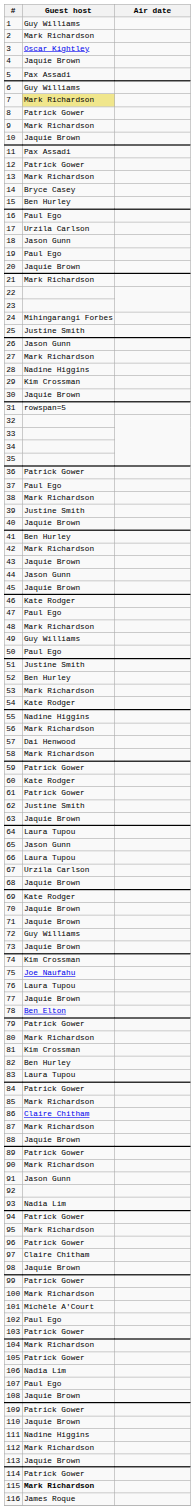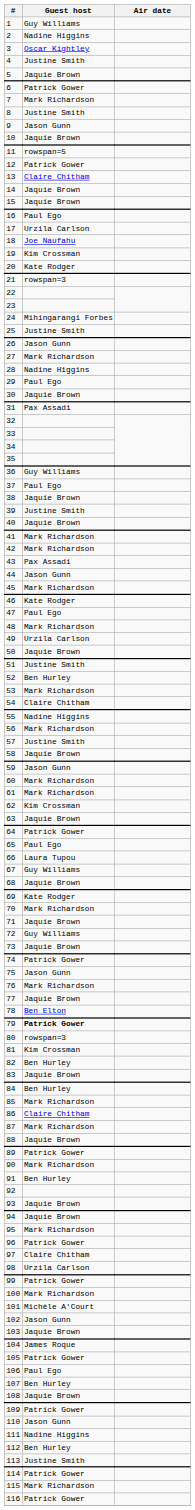(59, 36) Mark Richardson -> (57, 36) Nadine Higgins
(52, 62) Jaquie Brown -> (54, 62) Justine Smith
(47, 74) Pax Assadi -> (52, 74) Jaquie Brown
(52, 88) Guy Williams -> (54, 88) Patrick Gower
(59, 100) khaki background -> (59, 100) no background
(54, 113) Patrick Gower -> (54, 113) Justine Smith
(59, 126) Mark Richardson -> (47, 126) Jason Gunn
(47, 152) Pax Assadi -> (45, 152) rowspan=5
(59, 177) Mark Richardson -> (57, 177) Claire Chitham
(50, 190) Bryce Casey -> (52, 190) Jaquie Brown
(47, 203) Ben Hurley -> (52, 203) Jaquie Brown
(47, 241) Jason Gunn -> (50, 241) Joe Naufahu
(43, 254) Paul Ego -> (52, 254) Kim Crossman
(52, 267) Jaquie Brown -> (50, 267) Kate Rodger
(59, 280) Mark Richardson -> (45, 280) rowspan=3
(52, 382) Kim Crossman -> (43, 382) Paul Ego
(45, 408) rowspan=5 -> (47, 408) Pax Assadi
(54, 473) Patrick Gower -> (52, 473) Guy Williams
(59, 498) Mark Richardson -> (52, 498) Jaquie Brown
(47, 537) Ben Hurley -> (59, 537) Mark Richardson
(52, 562) Jaquie Brown -> (47, 562) Pax Assadi
(52, 588) Jaquie Brown -> (59, 588) Mark Richardson
(52, 639) Guy Williams -> (57, 639) Urzila Carlson
(43, 652) Paul Ego -> (52, 652) Jaquie Brown
(50, 703) Kate Rodger -> (57, 703) Claire Chitham
(50, 742) Dai Henwood -> (54, 742) Justine Smith
(59, 755) Mark Richardson -> (52, 755) Jaquie Brown
(54, 768) Patrick Gower -> (47, 768) Jason Gunn
(50, 781) Kate Rodger -> (59, 781) Mark Richardson
(54, 793) Patrick Gower -> (59, 793) Mark Richardson
(54, 806) Justine Smith -> (52, 806) Kim Crossman
(50, 832) Laura Tupou -> (54, 832) Patrick Gower
(47, 845) Jason Gunn -> (43, 845) Paul Ego
(57, 870) Urzila Carlson -> (52, 870) Guy Williams
(52, 909) Jaquie Brown -> (59, 909) Mark Richardson
(52, 960) Kim Crossman -> (54, 960) Patrick Gower
(50, 973) Joe Naufahu -> (47, 973) Jason Gunn
(50, 986) Laura Tupou -> (59, 986) Mark Richardson
(54, 1025) normal -> (54, 1025) bold
(59, 1037) Mark Richardson -> (45, 1037) rowspan=3
(50, 1075) Laura Tupou -> (52, 1075) Jaquie Brown
(54, 1089) Patrick Gower -> (47, 1089) Ben Hurley
(47, 1178) Jason Gunn -> (47, 1178) Ben Hurley
(45, 1204) Nadia Lim -> (52, 1204) Jaquie Brown
(54, 1217) Patrick Gower -> (52, 1217) Jaquie Brown
(52, 1268) Jaquie Brown -> (57, 1268) Urzila Carlson
(43, 1319) Paul Ego -> (47, 1319) Jason Gunn
(54, 1332) Patrick Gower -> (52, 1332) Jaquie Brown
(59, 1345) Mark Richardson -> (50, 1345) James Roque
(45, 1371) Nadia Lim -> (43, 1371) Paul Ego
(43, 1383) Paul Ego -> (47, 1383) Ben Hurley
(52, 1422) Jaquie Brown -> (47, 1422) Jason Gunn
(59, 1448) Mark Richardson -> (47, 1448) Ben Hurley
(52, 1460) Jaquie Brown -> (54, 1460) Justine Smith
(59, 1486) bold -> (59, 1486) normal
(50, 1499) James Roque -> (54, 1499) Patrick Gower
